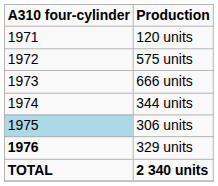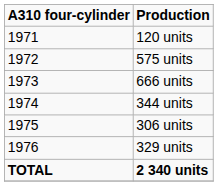(23, 125) lightblue background -> (23, 125) no background
(23, 147) bold -> (23, 147) normal
